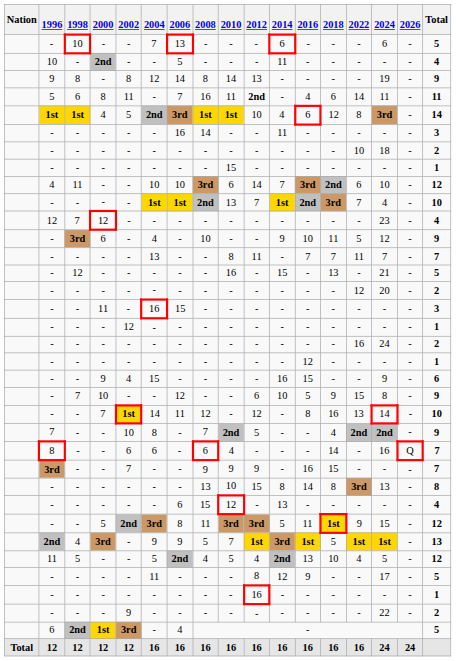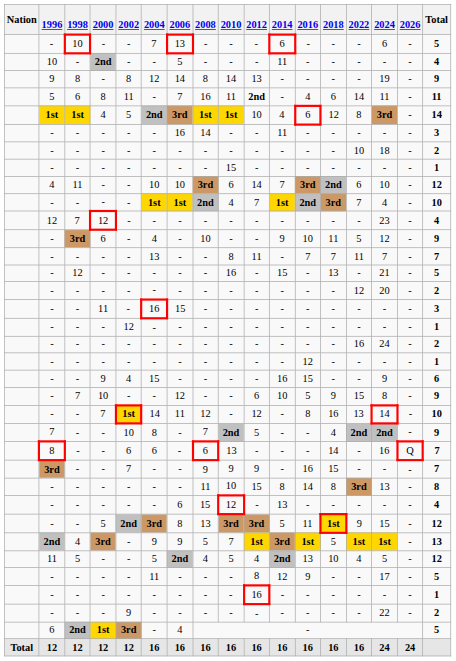(231, 202) 13 -> (231, 202) 4
(231, 451) 4 -> (231, 451) 13
(205, 487) 13 -> (205, 487) 11
(205, 523) 11 -> (205, 523) 13
